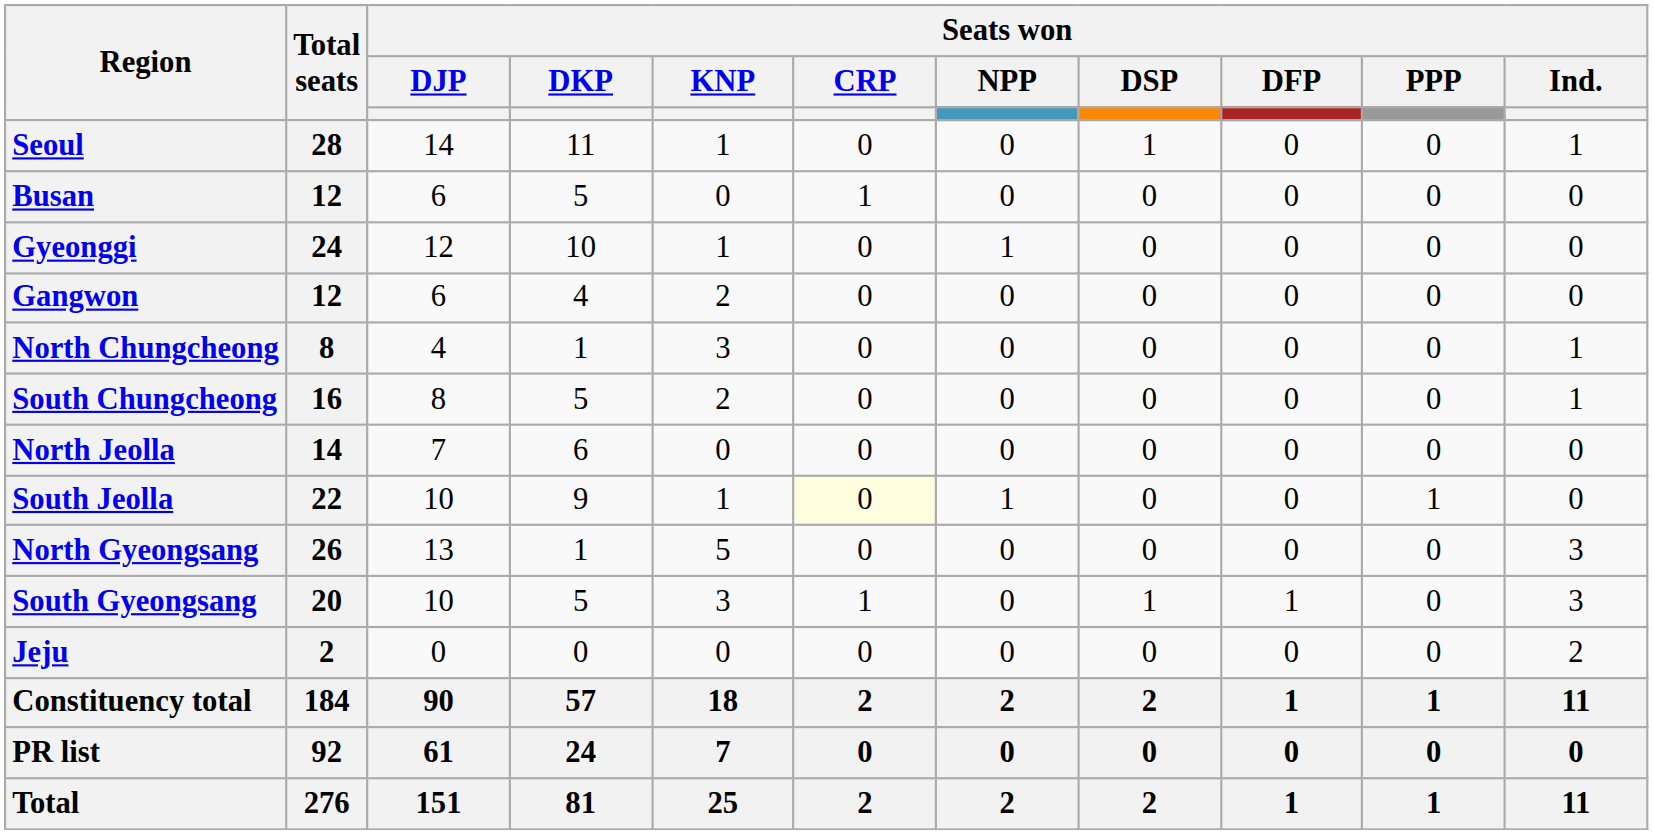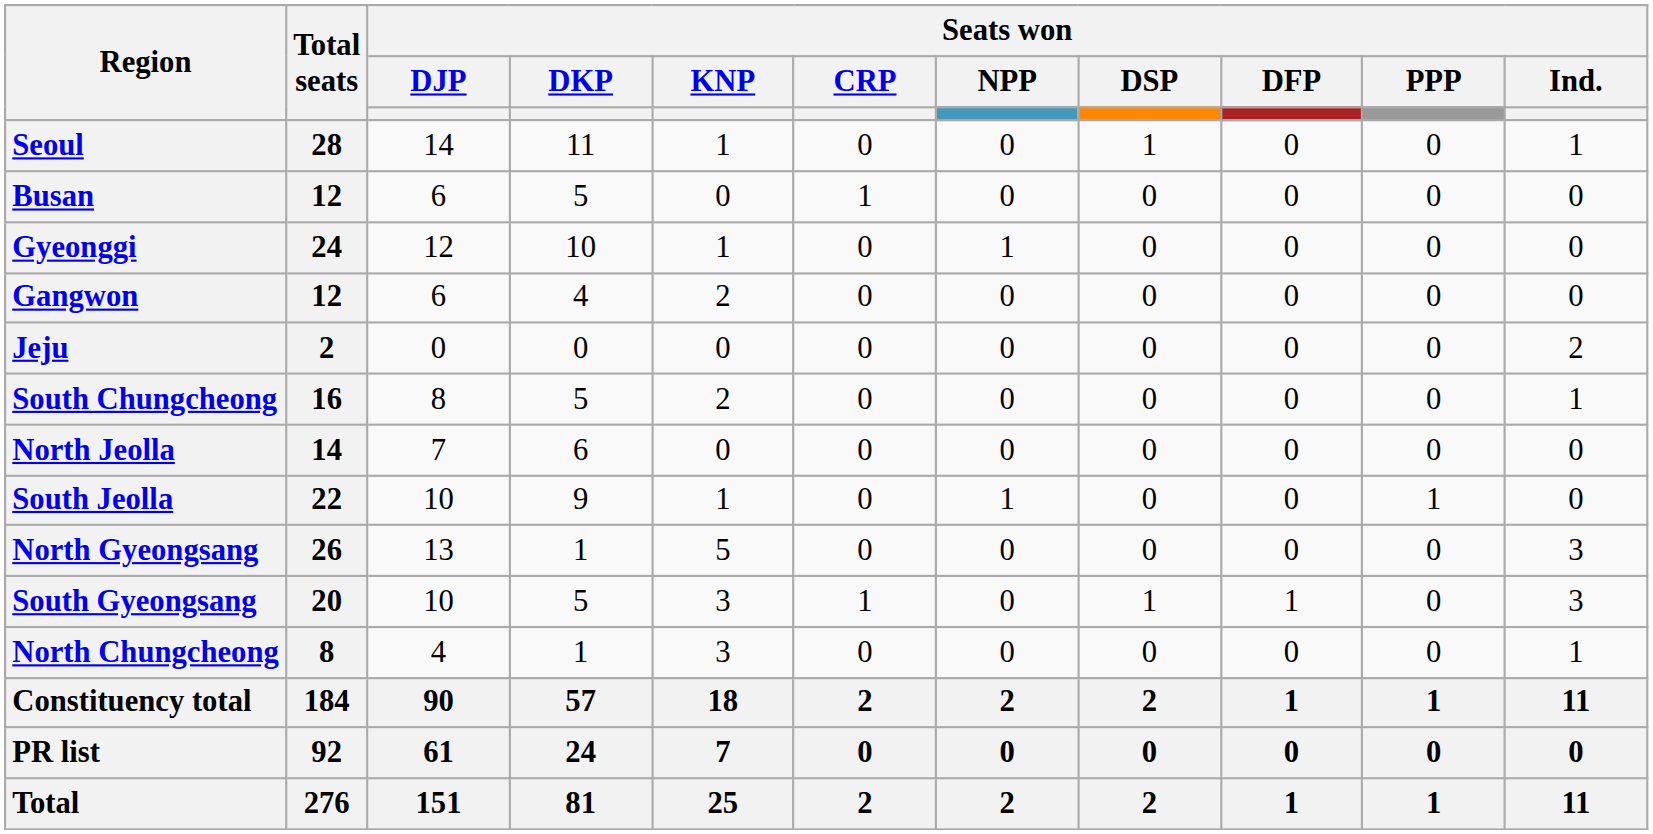rows swapped: (146, 348) <-> (40, 651)
(865, 499) lightyellow background -> (865, 499) no background
